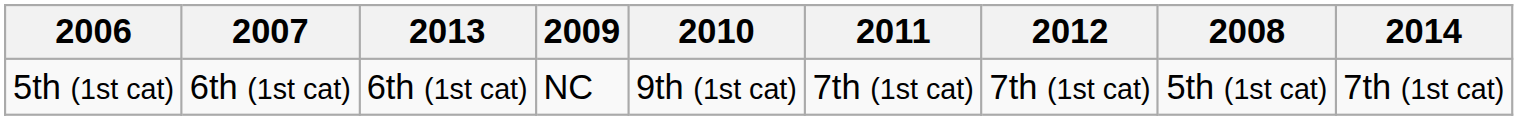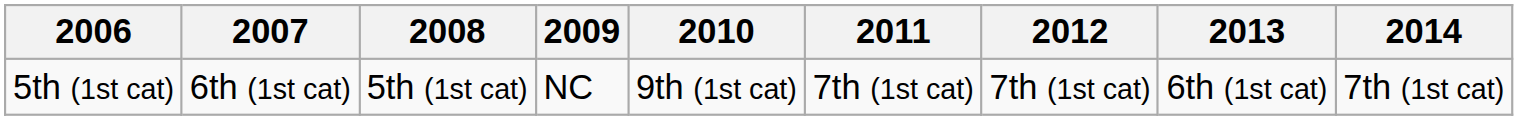columns swapped: (1247, 31) <-> (447, 31)
